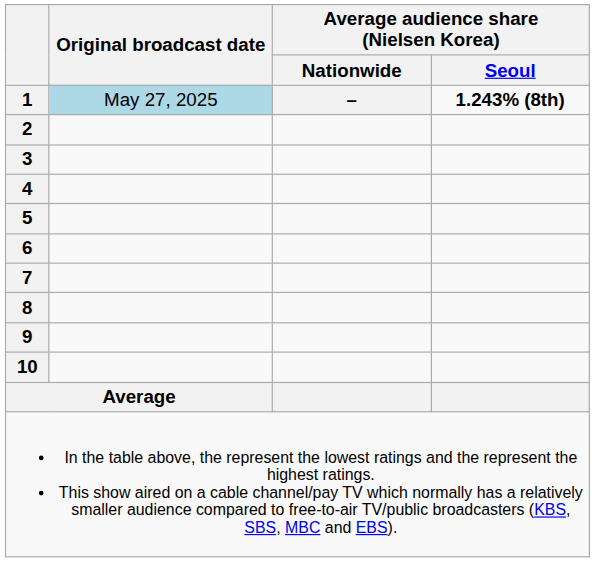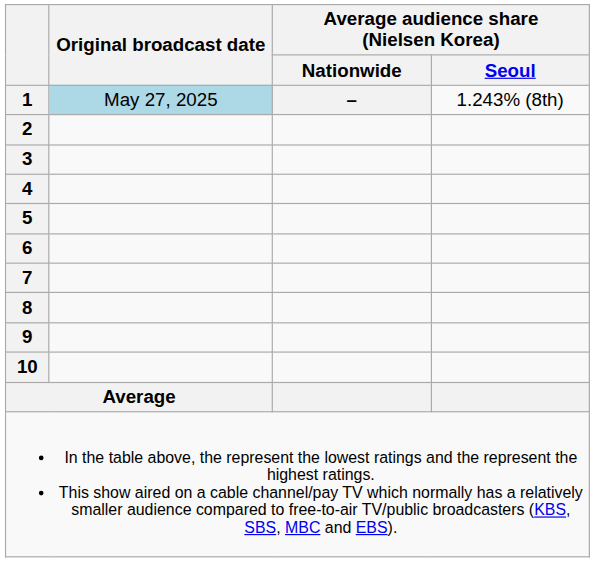(510, 99) bold -> (510, 99) normal
